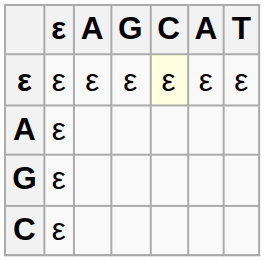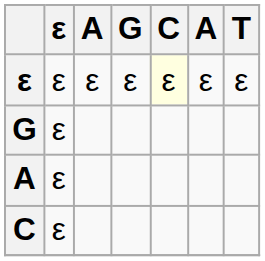(25, 129) A -> (25, 129) G
(25, 179) G -> (25, 179) A
